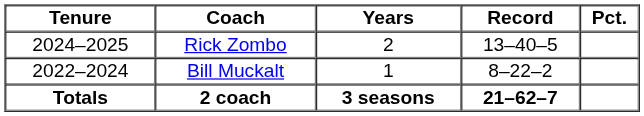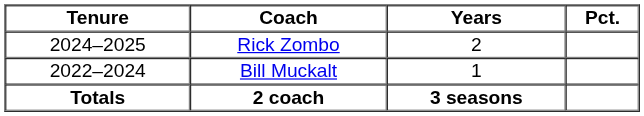- column: (520, 18)
